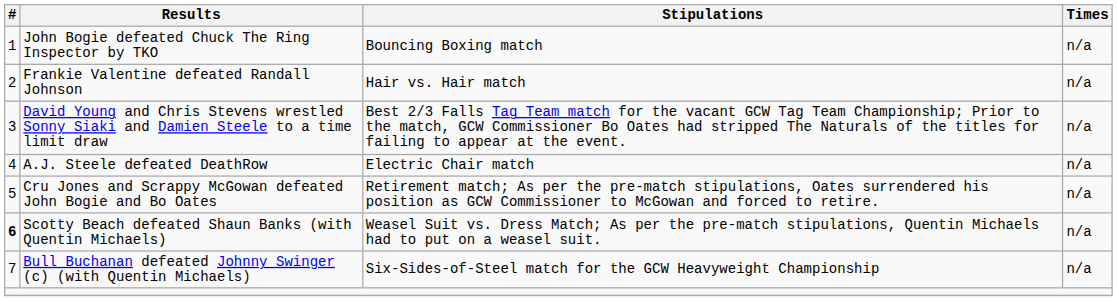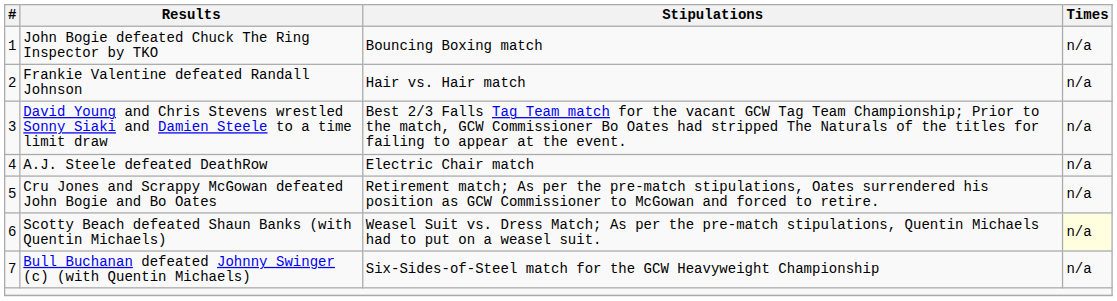(12, 232) bold -> (12, 232) normal
(1079, 232) no background -> (1079, 232) lightyellow background
